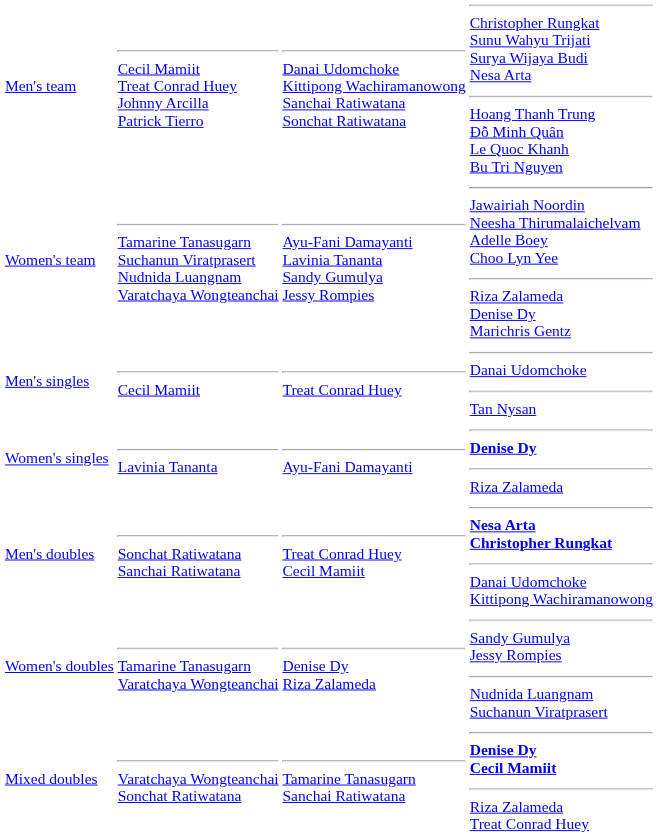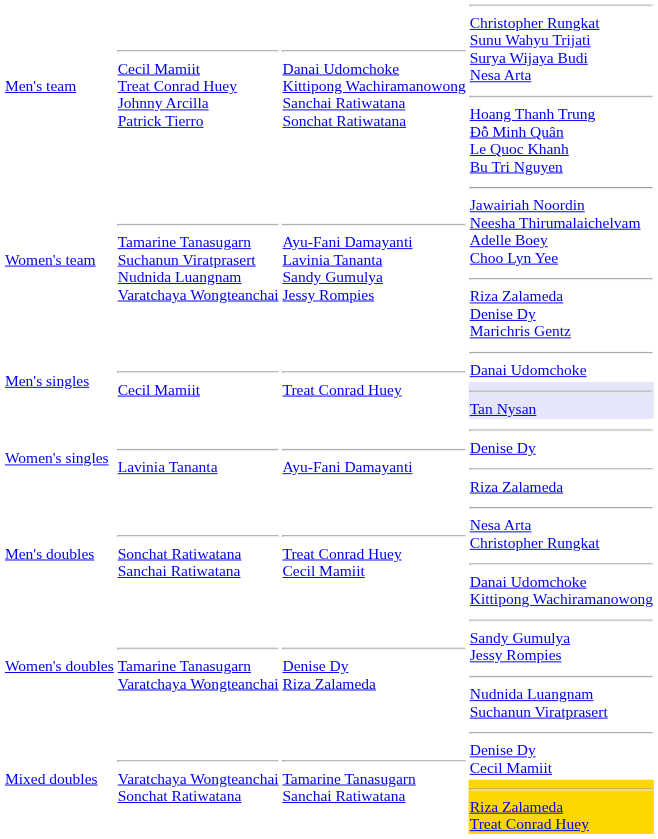(561, 404) no background -> (561, 404) lavender background
(561, 443) bold -> (561, 443) normal
(561, 529) bold -> (561, 529) normal
(561, 754) bold -> (561, 754) normal
(561, 810) no background -> (561, 810) gold background
